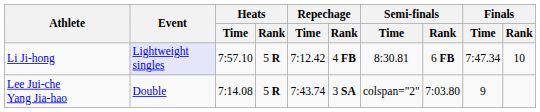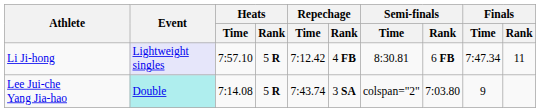(519, 59) 10 -> (519, 59) 11
(149, 91) no background -> (149, 91) paleturquoise background
